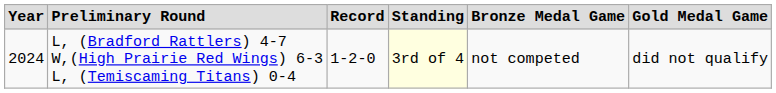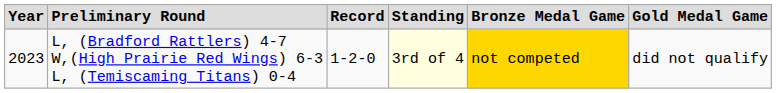(26, 59) 2024 -> (26, 59) 2023
(526, 59) no background -> (526, 59) gold background
